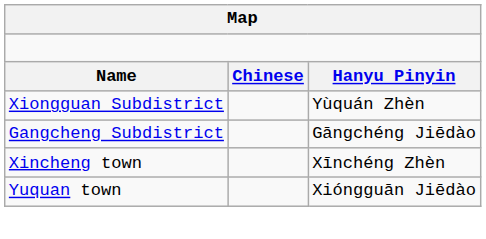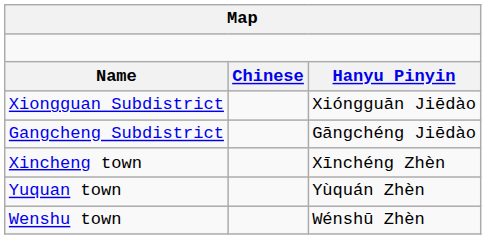(368, 105) Yùquán Zhèn -> (394, 105) Xióngguān Jiēdào
(394, 191) Xióngguān Jiēdào -> (368, 191) Yùquán Zhèn
+ row: (65, 220)
